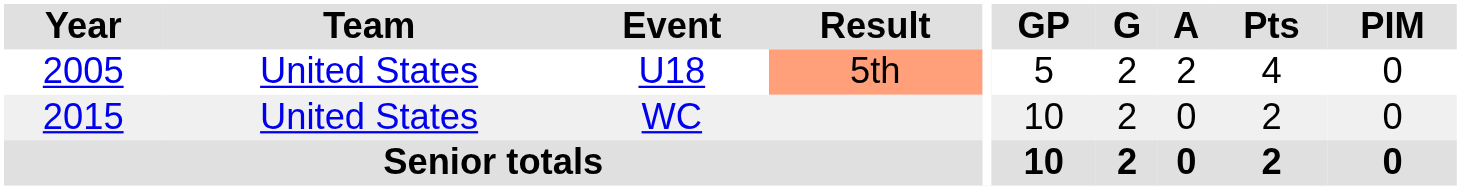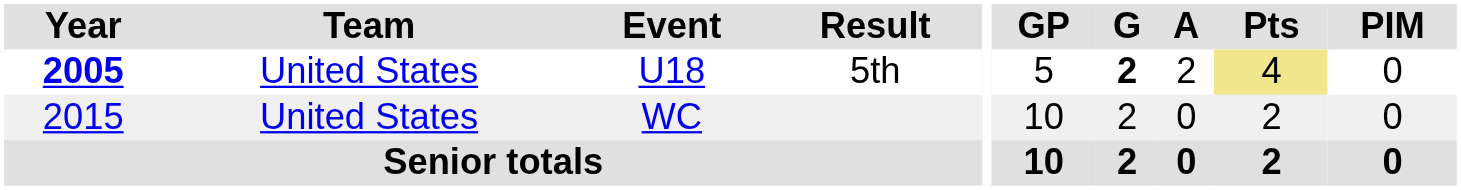(83, 71) normal -> (83, 71) bold
(875, 71) lightsalmon background -> (875, 71) no background
(1127, 71) normal -> (1127, 71) bold
(1272, 71) no background -> (1272, 71) khaki background
